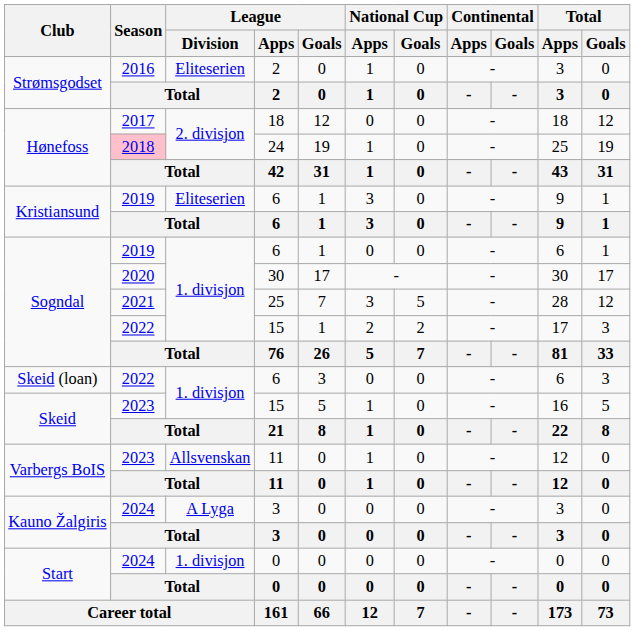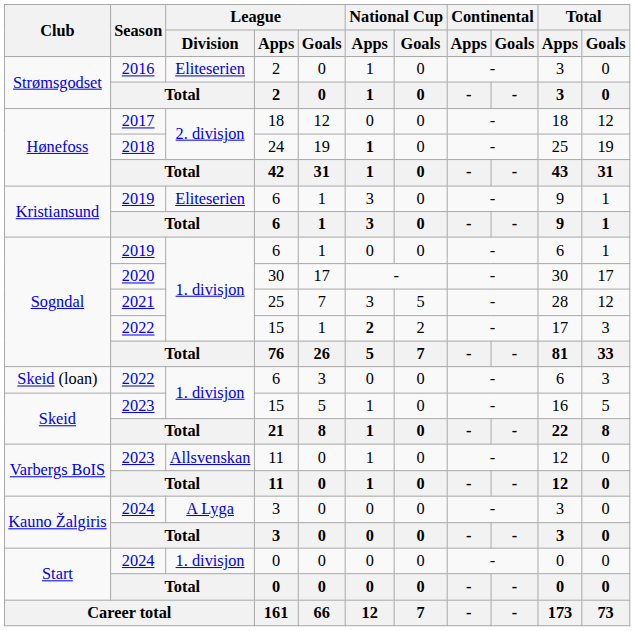(138, 146) pink background -> (138, 146) no background
(370, 146) normal -> (370, 146) bold
(370, 328) normal -> (370, 328) bold
